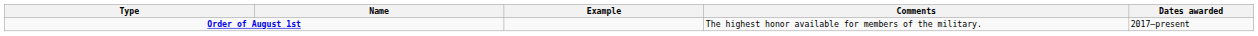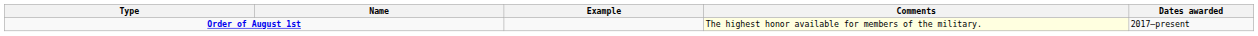(844, 24) no background -> (844, 24) lightyellow background
